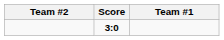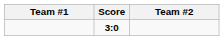columns swapped: (174, 12) <-> (49, 12)
